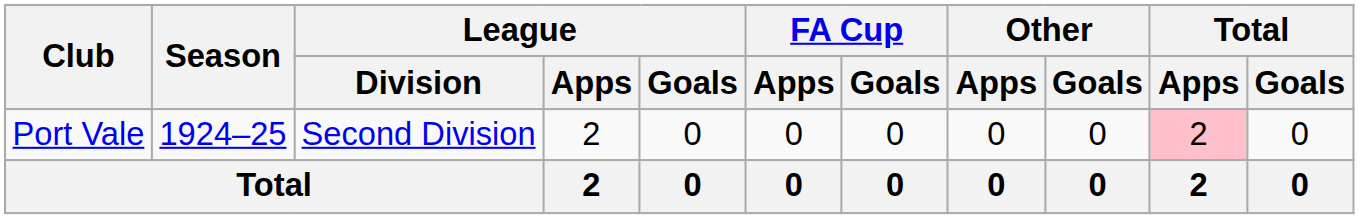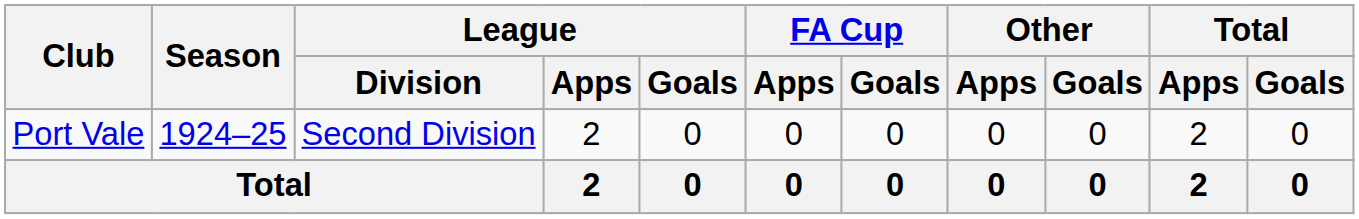(1199, 133) pink background -> (1199, 133) no background
